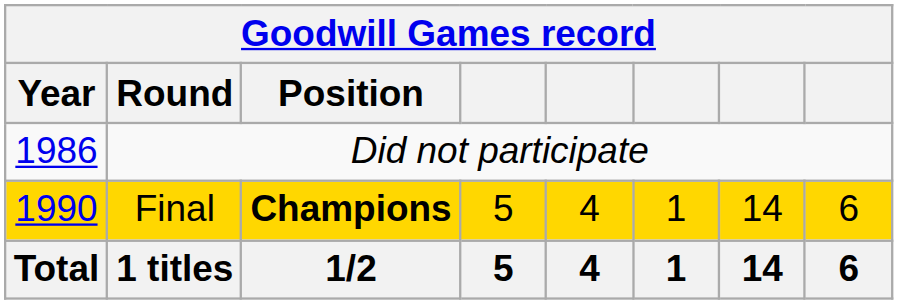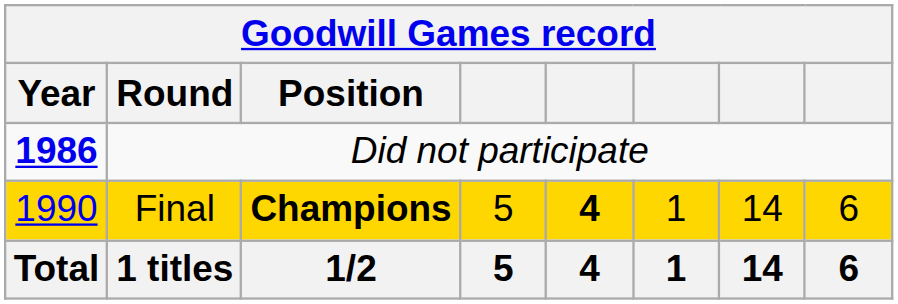(56, 151) normal -> (56, 151) bold
(590, 209) normal -> (590, 209) bold
